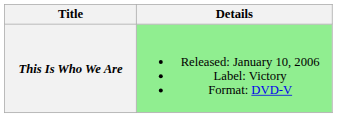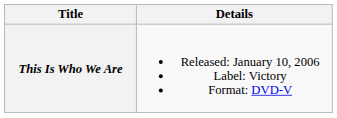(234, 76) lightgreen background -> (234, 76) no background
